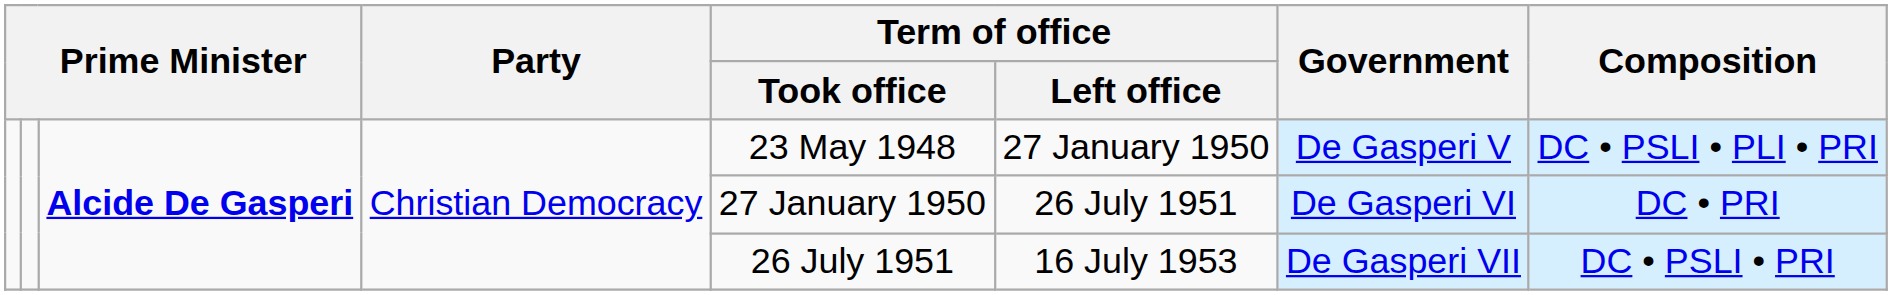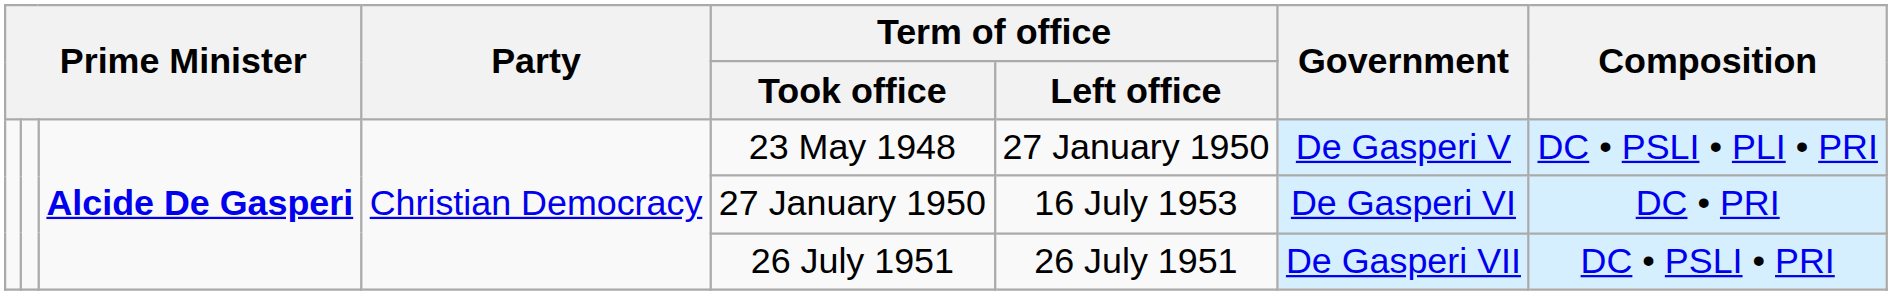(1136, 203) 26 July 1951 -> (1136, 203) 16 July 1953
(1136, 260) 16 July 1953 -> (1136, 260) 26 July 1951
